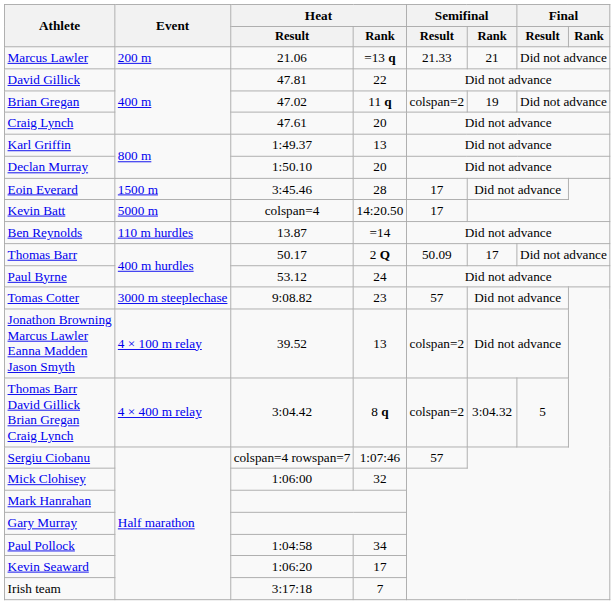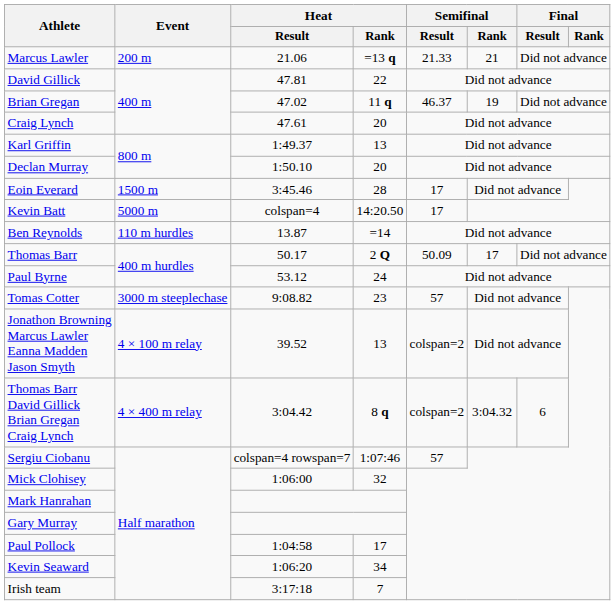(437, 102) colspan=2 -> (437, 102) 46.37
(543, 412) 5 -> (543, 412) 6
(380, 545) 34 -> (380, 545) 17
(380, 567) 17 -> (380, 567) 34
